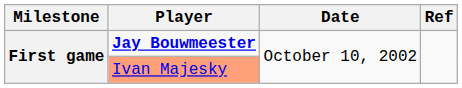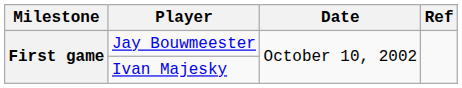(184, 44) bold -> (184, 44) normal
(170, 70) lightsalmon background -> (170, 70) no background
